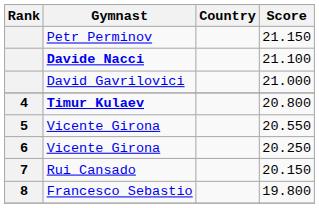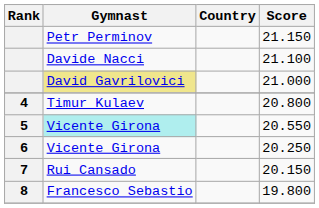(95, 60) bold -> (95, 60) normal
(116, 82) no background -> (116, 82) khaki background
(95, 104) bold -> (95, 104) normal
(103, 126) no background -> (103, 126) paleturquoise background
